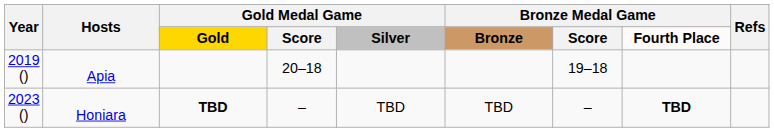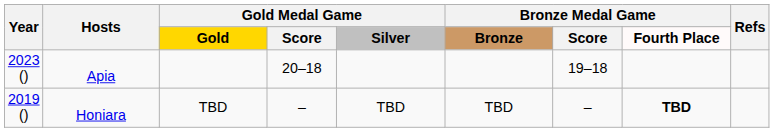(24, 68) 2019 () -> (24, 68) 2023 ()
(24, 107) 2023 () -> (24, 107) 2019 ()
(213, 107) bold -> (213, 107) normal
